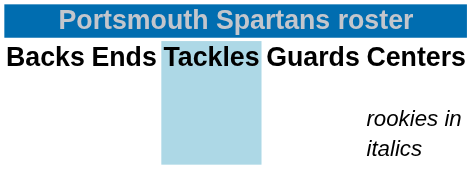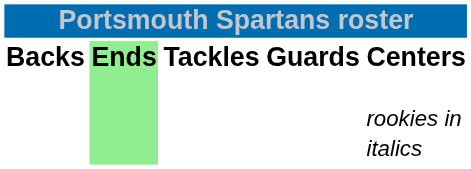(124, 57) no background -> (124, 57) lightgreen background
(211, 57) lightblue background -> (211, 57) no background
